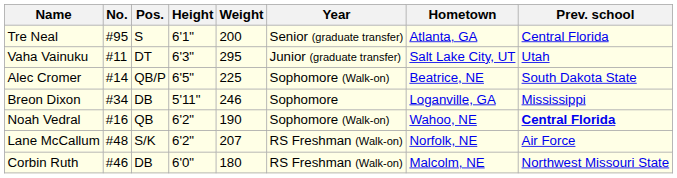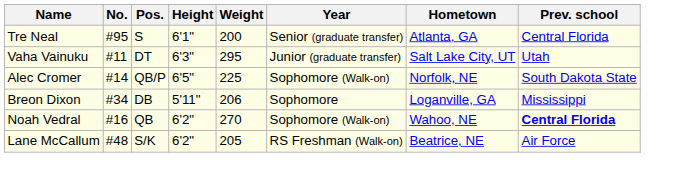(447, 78) Beatrice, NE -> (443, 78) Norfolk, NE
(231, 99) 246 -> (231, 99) 206
(231, 120) 190 -> (231, 120) 270
(231, 141) 207 -> (231, 141) 205
(443, 141) Norfolk, NE -> (447, 141) Beatrice, NE
- row: (43, 162)
